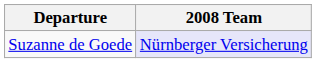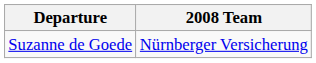(224, 44) lavender background -> (224, 44) no background
